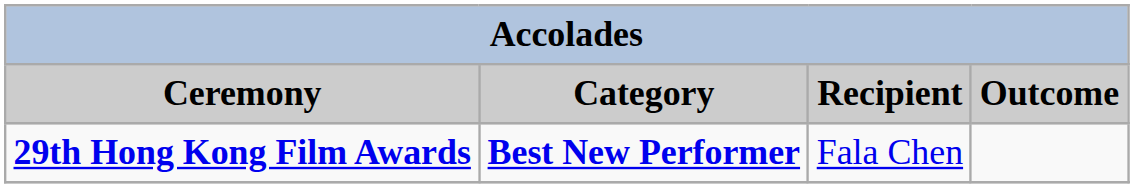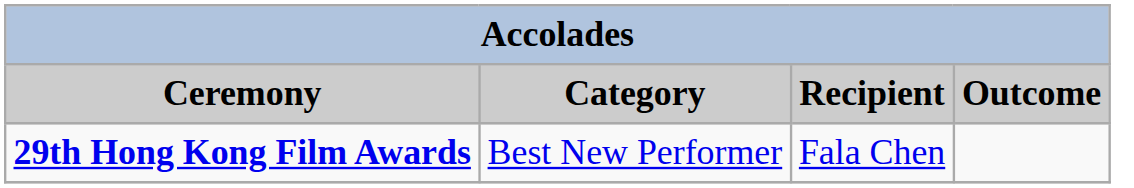(644, 152) bold -> (635, 152) normal
